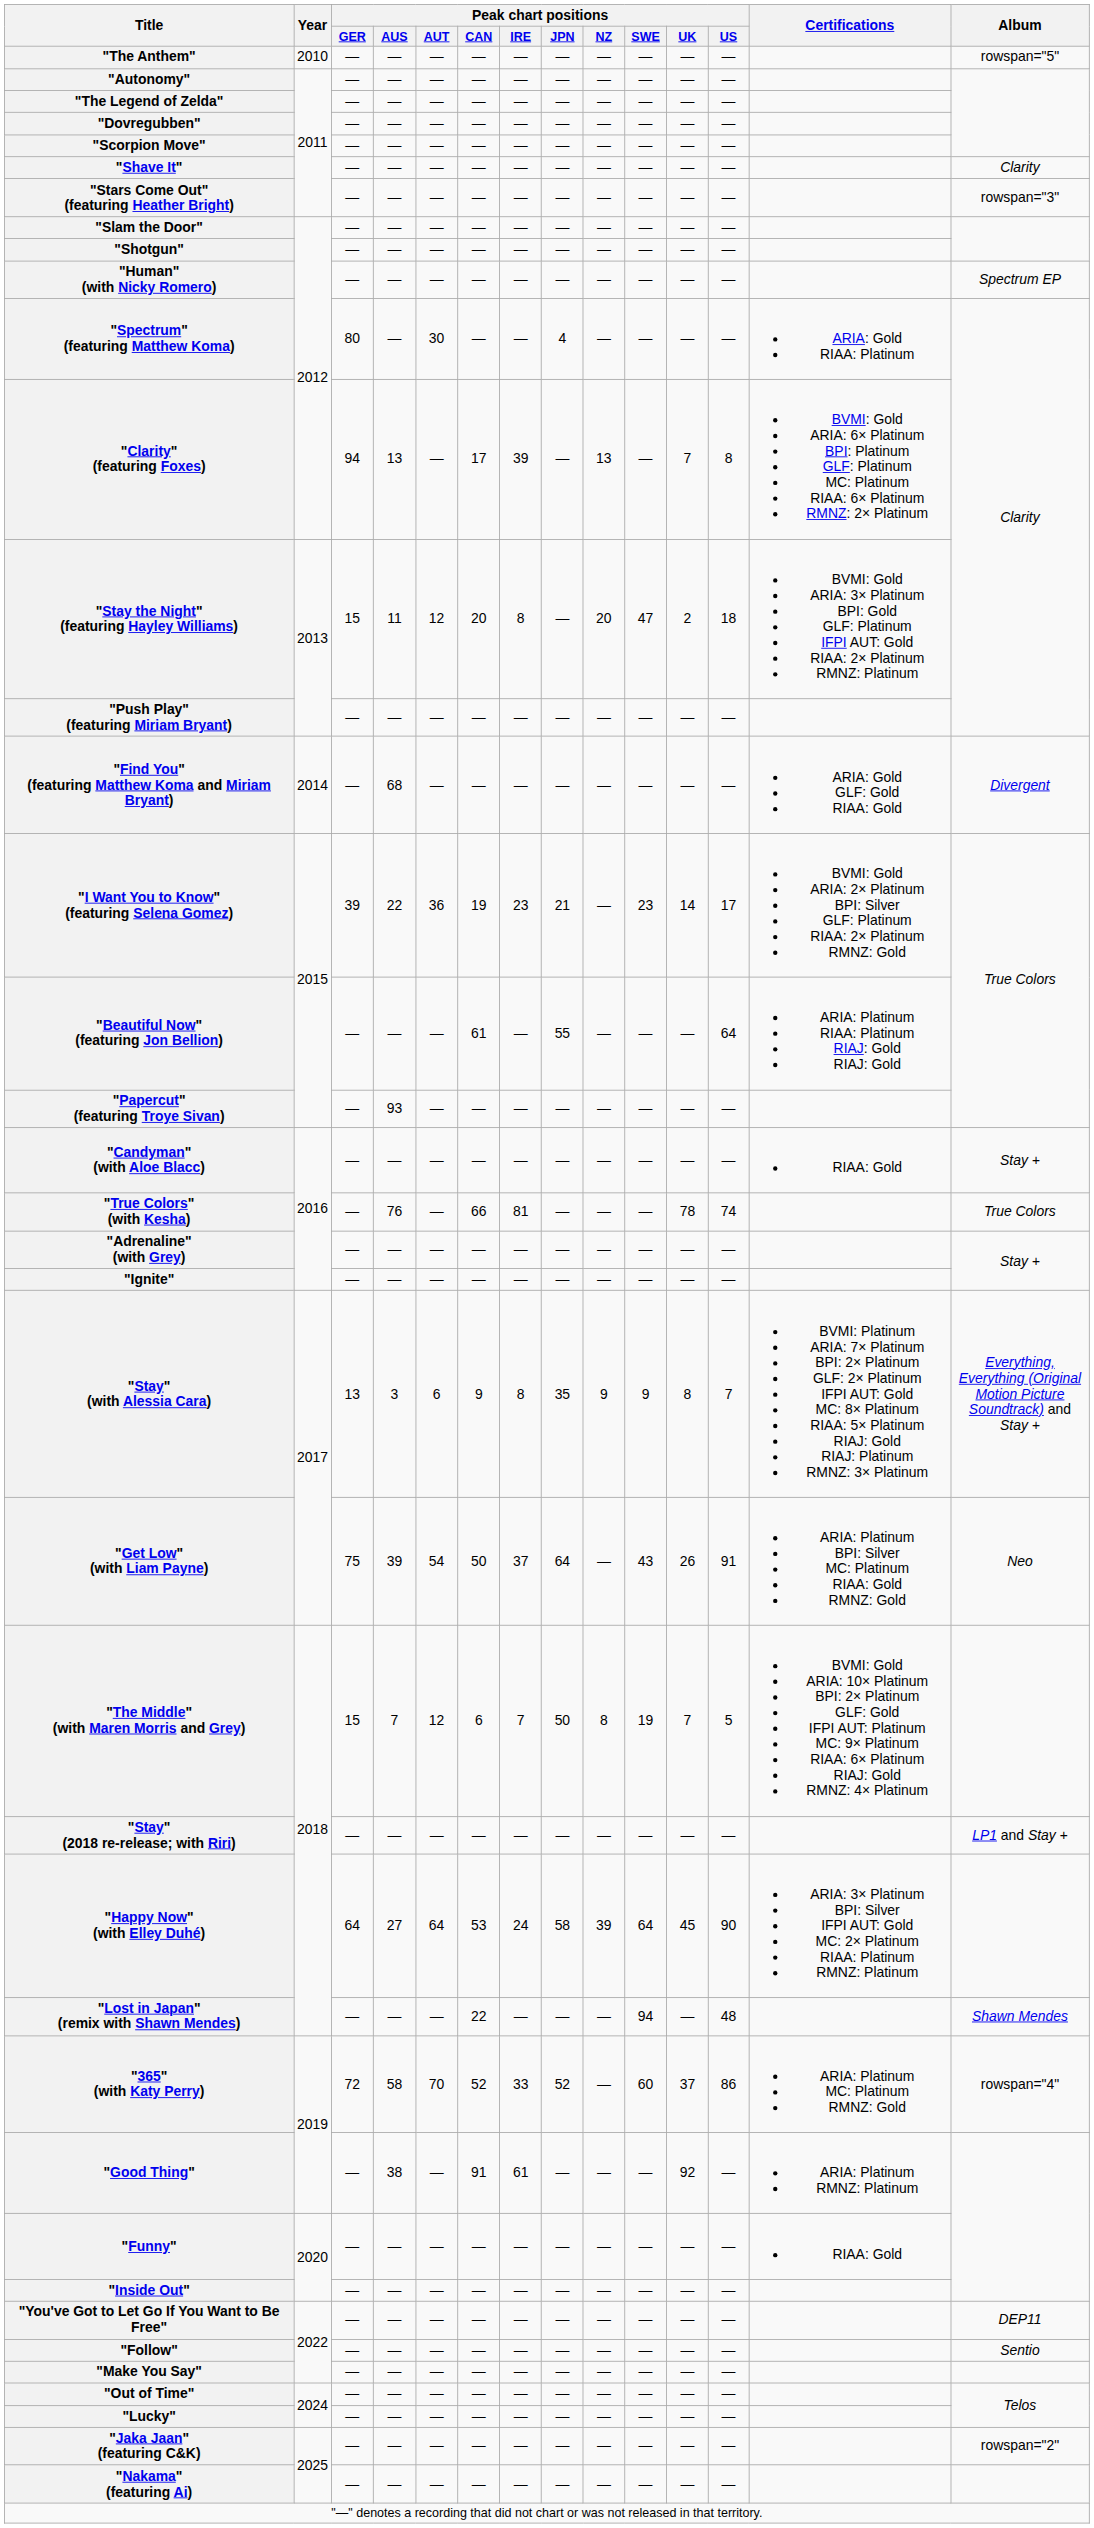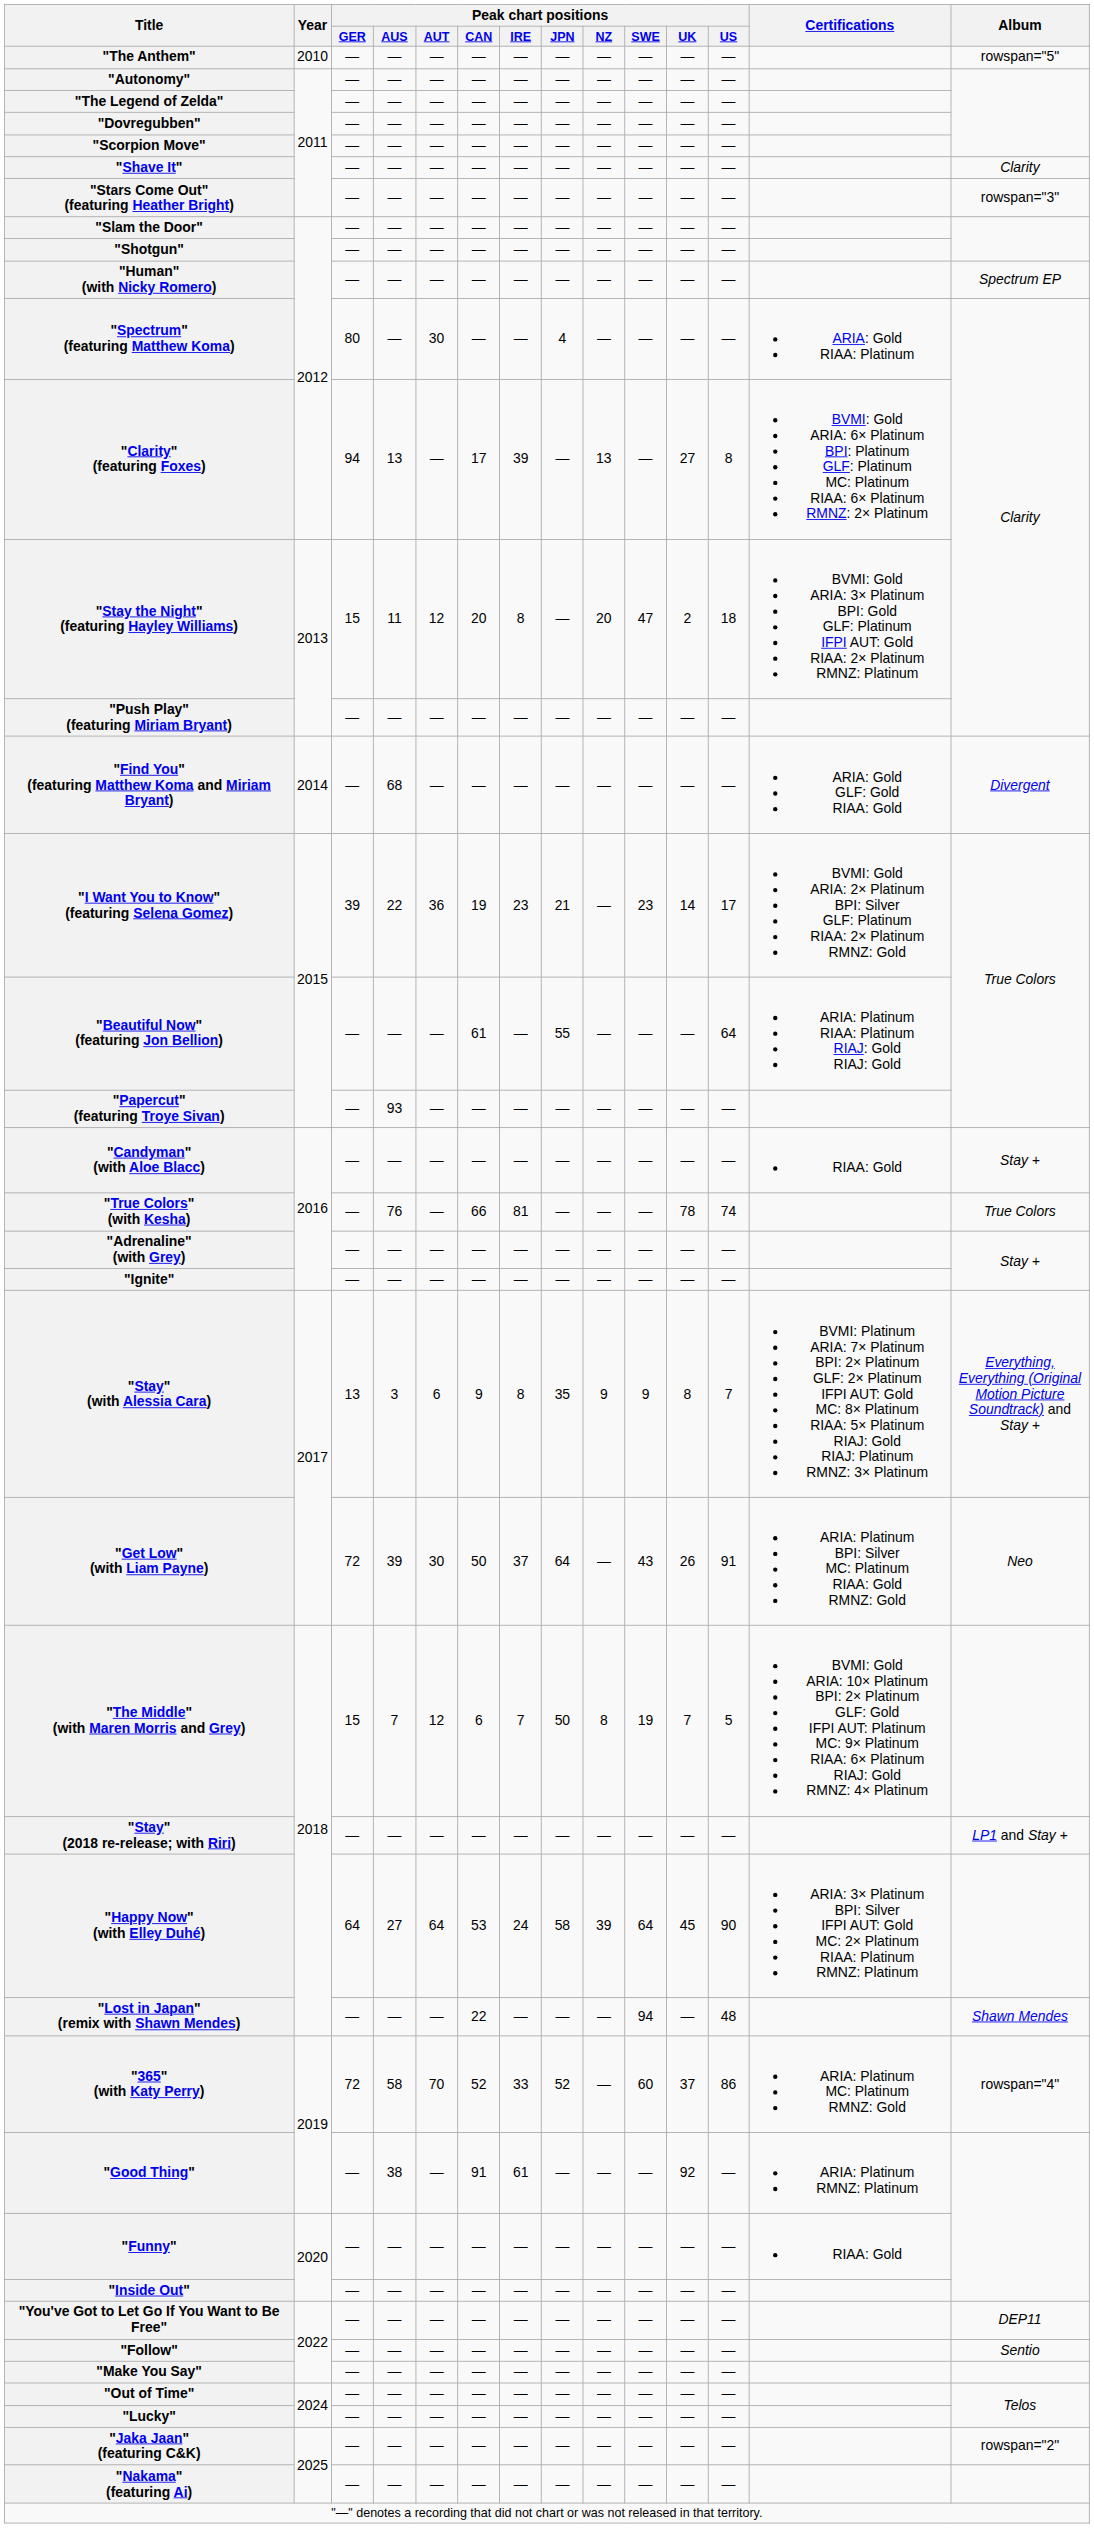(687, 459) 7 -> (687, 459) 27
(352, 1561) 75 -> (352, 1561) 72
(437, 1561) 54 -> (437, 1561) 30
